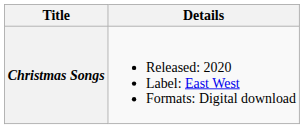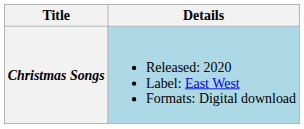(204, 83) no background -> (204, 83) lightblue background
